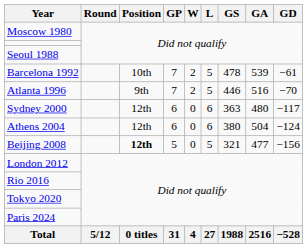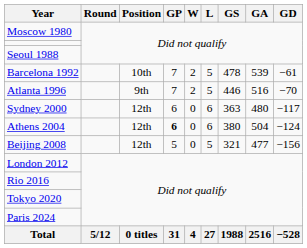(174, 126) normal -> (174, 126) bold
(141, 144) bold -> (141, 144) normal
